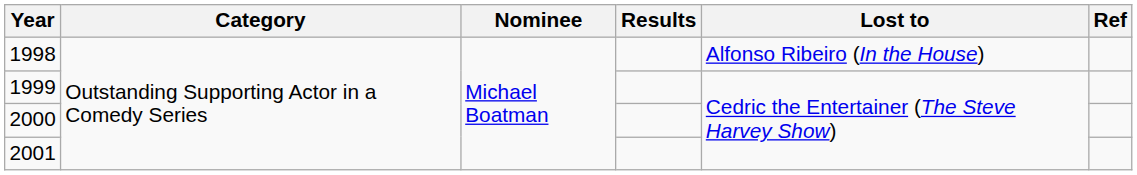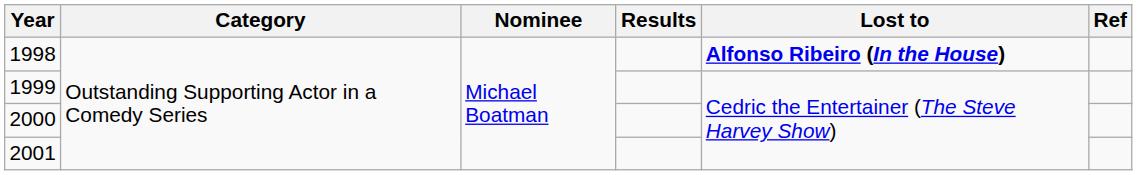(845, 53) normal -> (855, 53) bold
